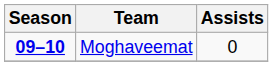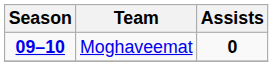(232, 46) normal -> (232, 46) bold
